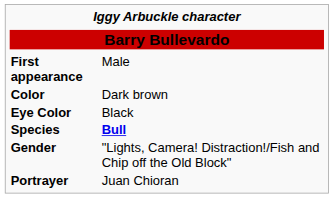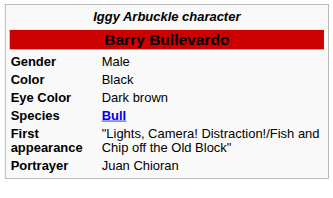(47, 69) First appearance -> (33, 62) Gender
(135, 94) Dark brown -> (118, 80) Black
(118, 112) Black -> (135, 98) Dark brown
(33, 148) Gender -> (47, 141) First appearance
